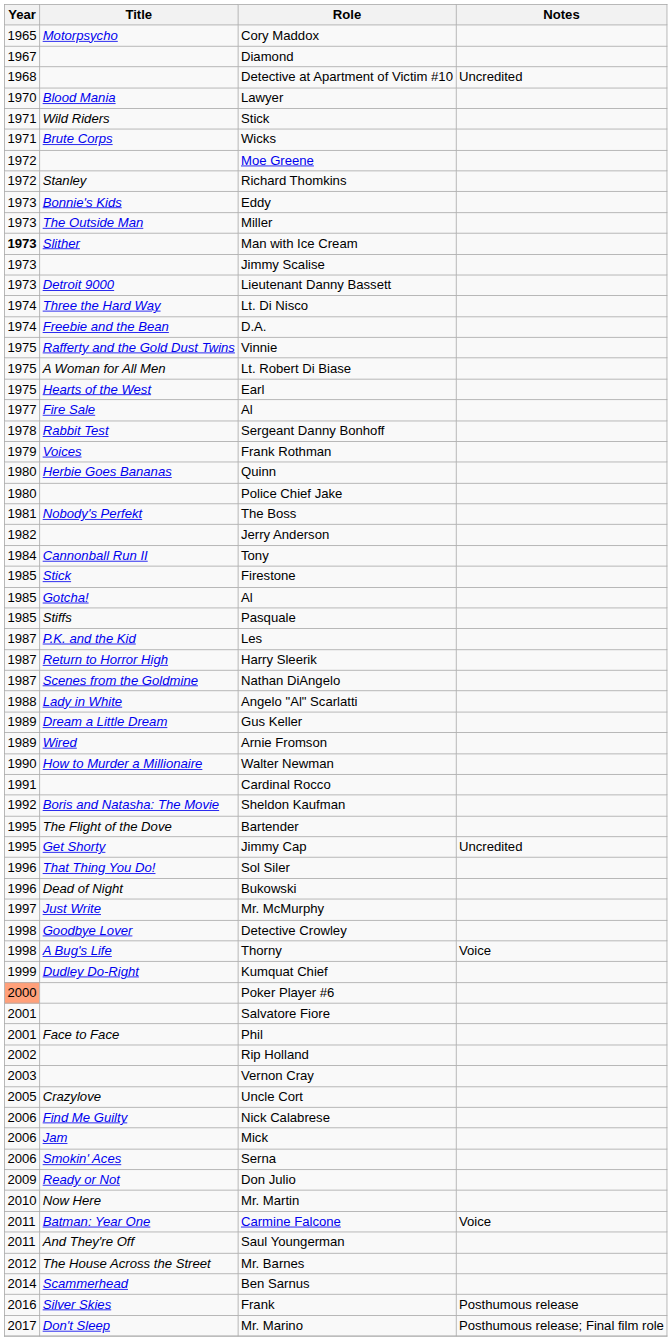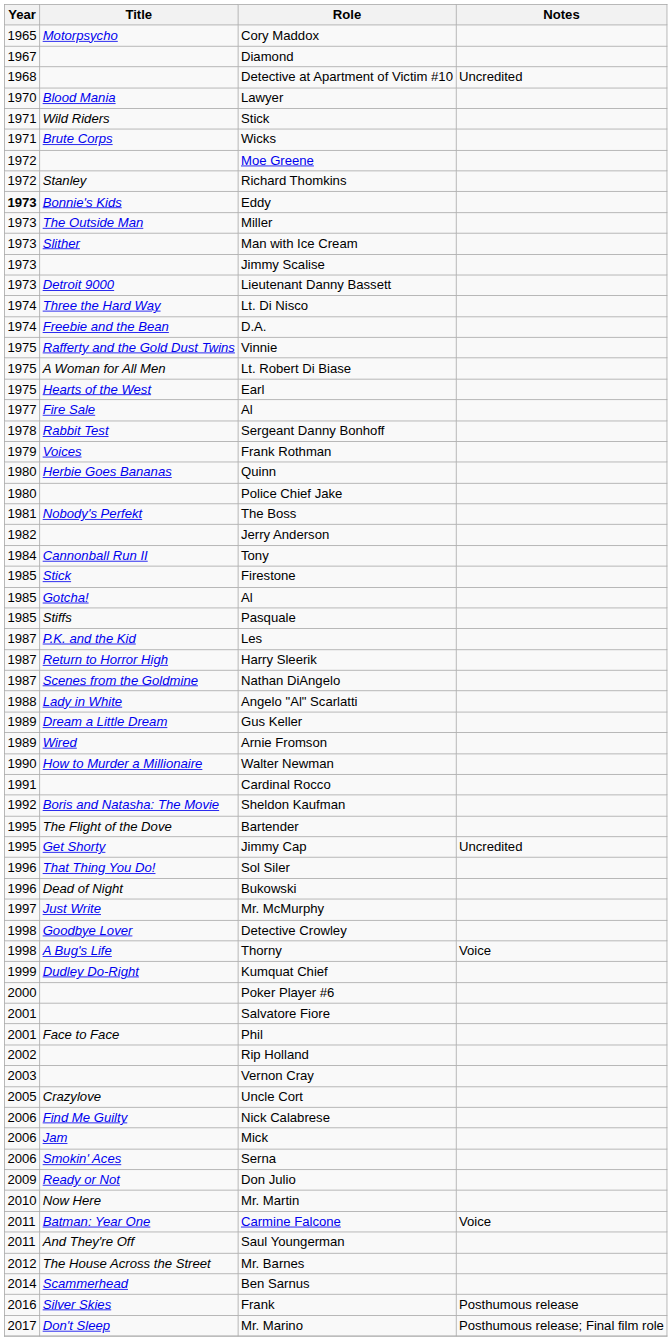(22, 202) normal -> (22, 202) bold
(22, 243) bold -> (22, 243) normal
(22, 992) lightsalmon background -> (22, 992) no background
